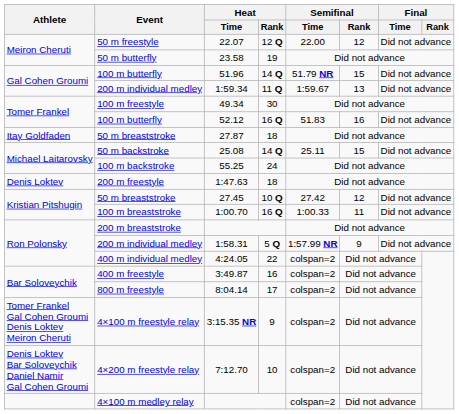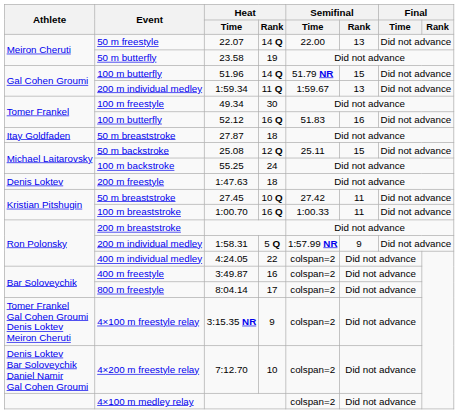(272, 43) 12 Q -> (272, 43) 14 Q
(359, 43) 12 -> (359, 43) 13
(272, 151) 14 Q -> (272, 151) 12 Q
(359, 197) 12 -> (359, 197) 11
